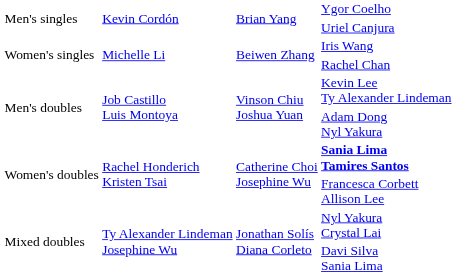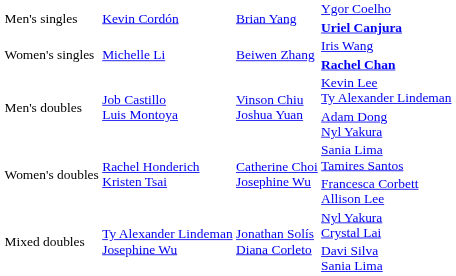(358, 27) normal -> (362, 27) bold
(356, 64) normal -> (358, 64) bold
(365, 157) bold -> (362, 157) normal
